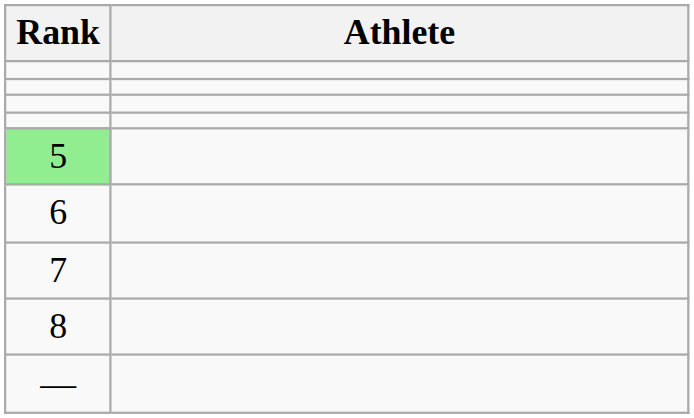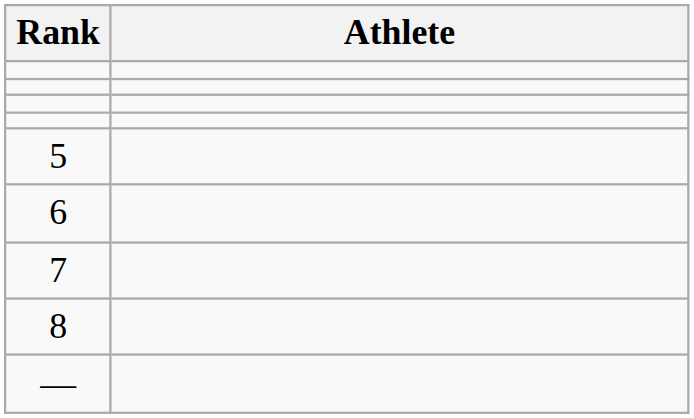(58, 155) lightgreen background -> (58, 155) no background
